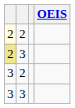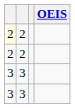(10, 53) khaki background -> (10, 53) no background
(22, 53) 3 -> (22, 53) 2
(22, 73) 2 -> (22, 73) 3
